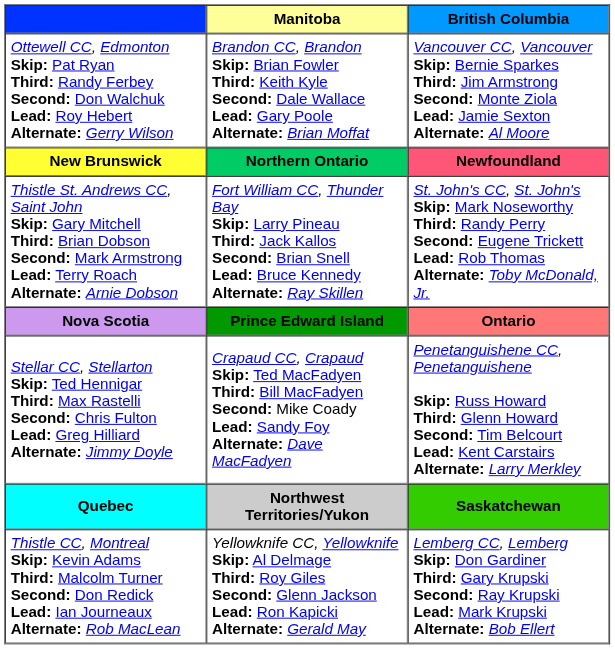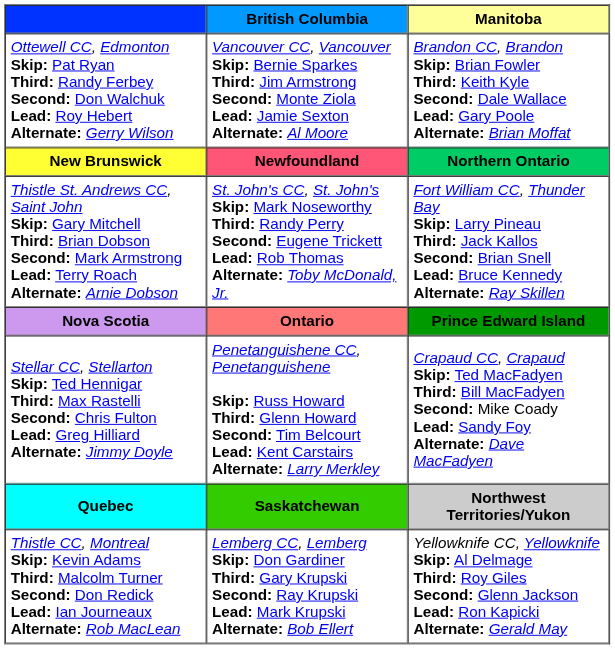columns swapped: (508, 19) <-> (307, 19)
